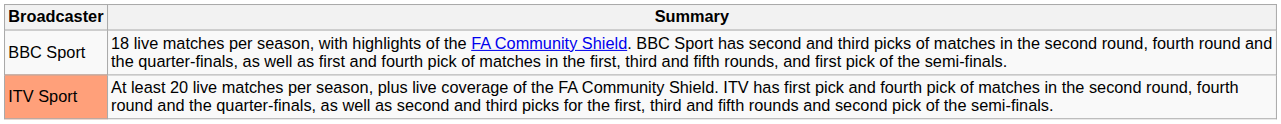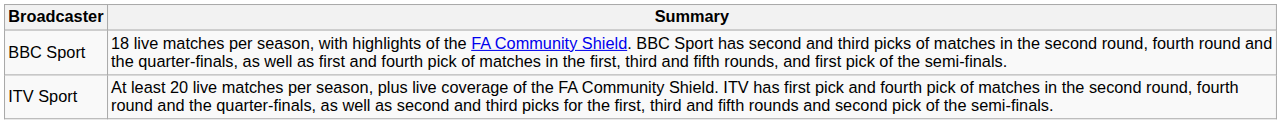(43, 96) lightsalmon background -> (43, 96) no background
